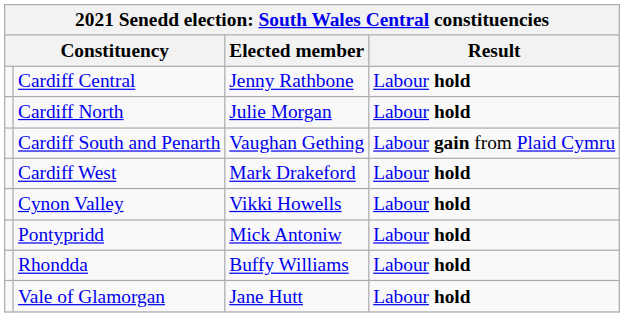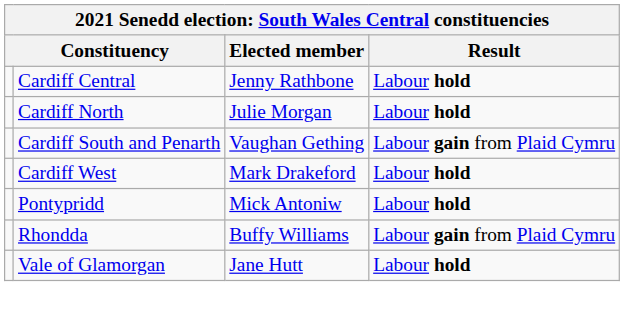- row: (71, 204)
(422, 265) Labour hold -> (494, 234) Labour gain from Plaid Cymru
